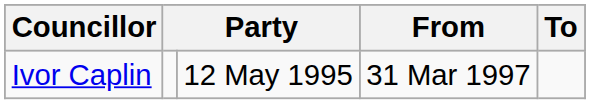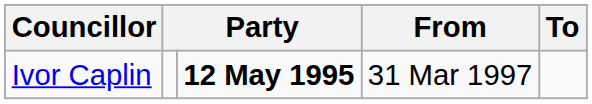(268, 74) normal -> (269, 74) bold
